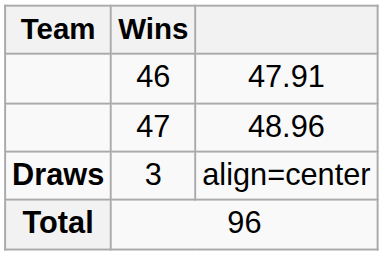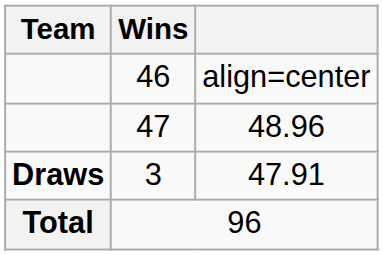(286, 77) 47.91 -> (286, 77) align=center
(286, 175) align=center -> (286, 175) 47.91
